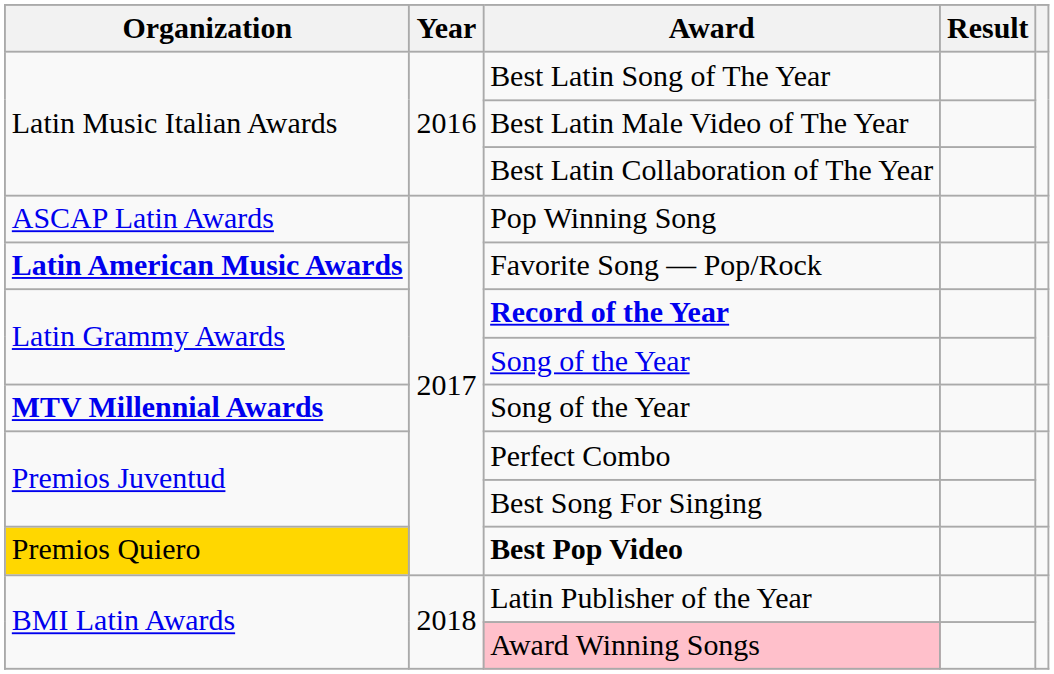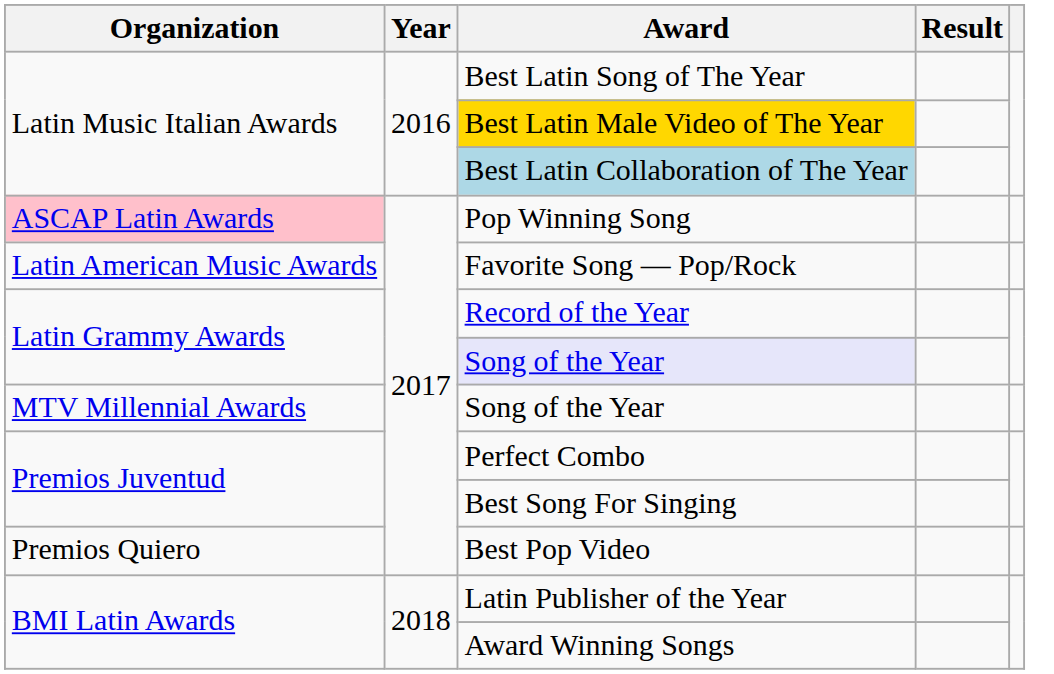(699, 123) no background -> (674, 123) gold background
(712, 170) no background -> (686, 170) lightblue background
(143, 218) no background -> (143, 218) pink background
(207, 265) bold -> (195, 265) normal
(610, 312) bold -> (577, 312) normal
(590, 360) no background -> (564, 360) lavender background
(168, 407) bold -> (159, 407) normal
(106, 550) gold background -> (106, 550) no background
(587, 550) bold -> (557, 550) normal
(625, 645) pink background -> (599, 645) no background
